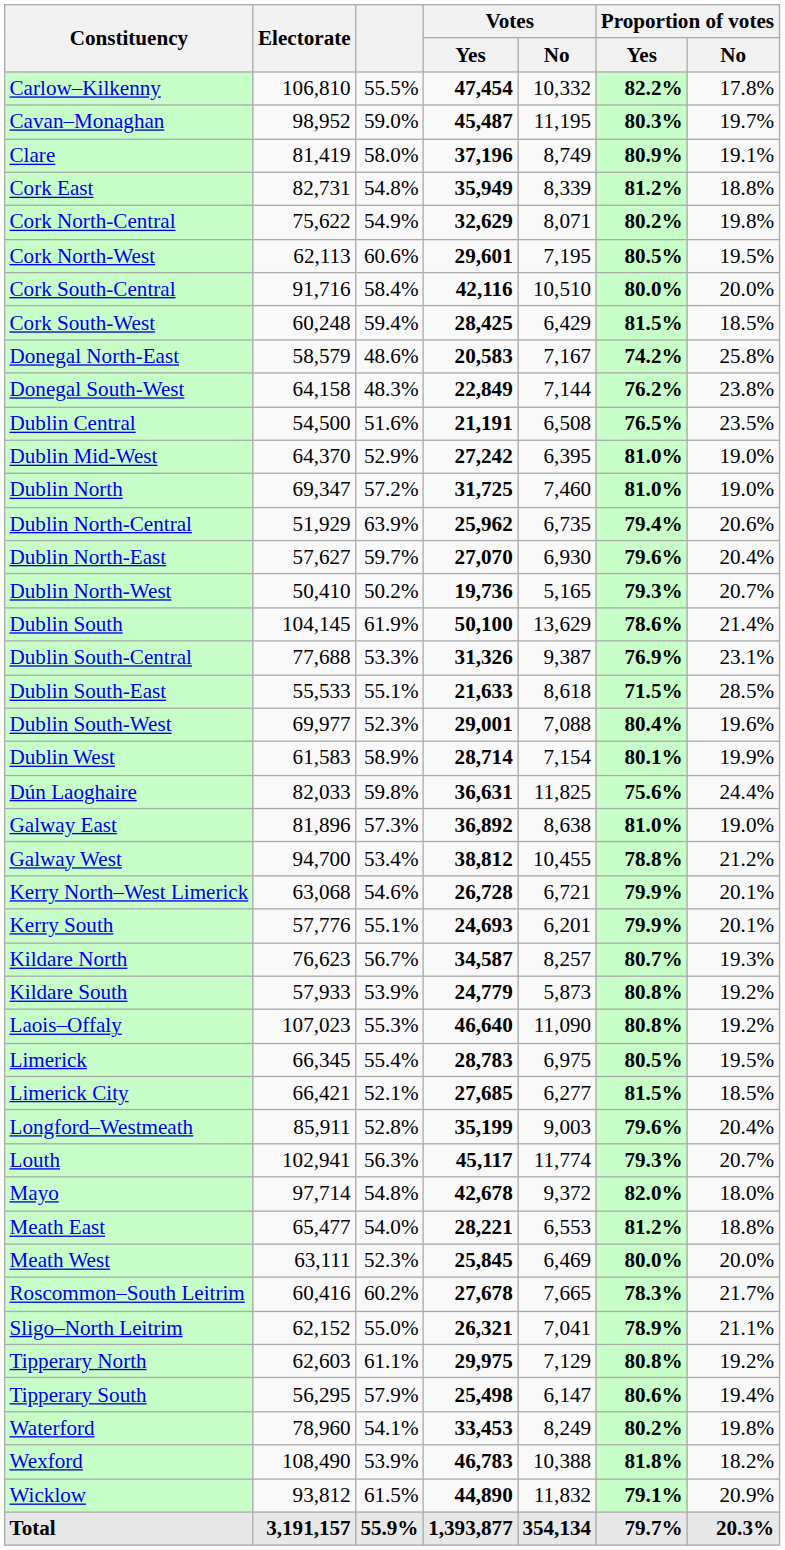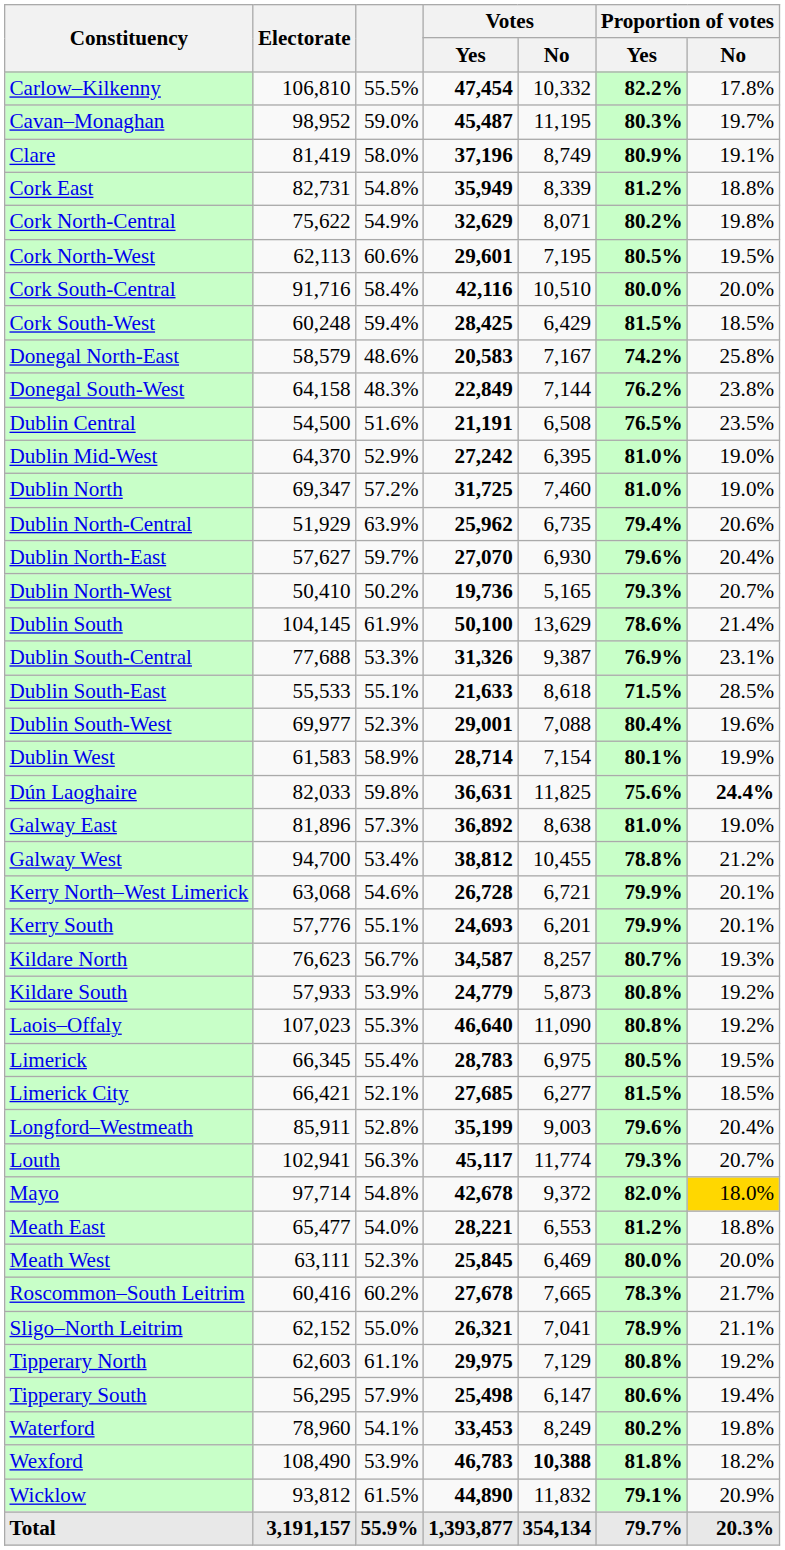(747, 791) normal -> (745, 791) bold
(747, 1193) no background -> (747, 1193) gold background
(562, 1461) normal -> (562, 1461) bold
